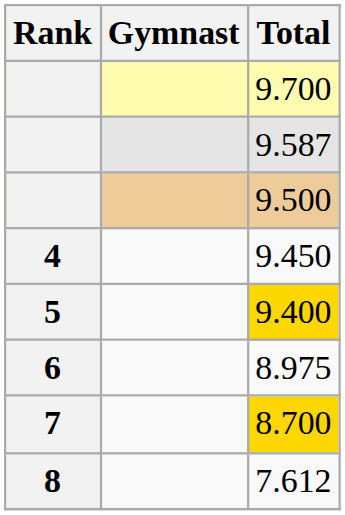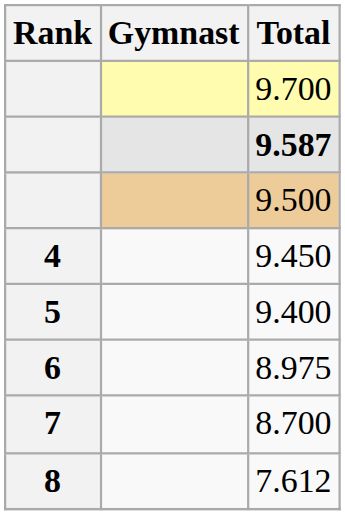(293, 144) normal -> (293, 144) bold
(293, 312) gold background -> (293, 312) no background
(293, 423) gold background -> (293, 423) no background
